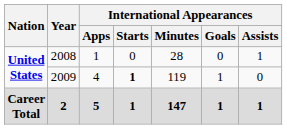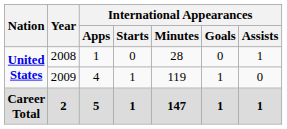(132, 78) bold -> (132, 78) normal
